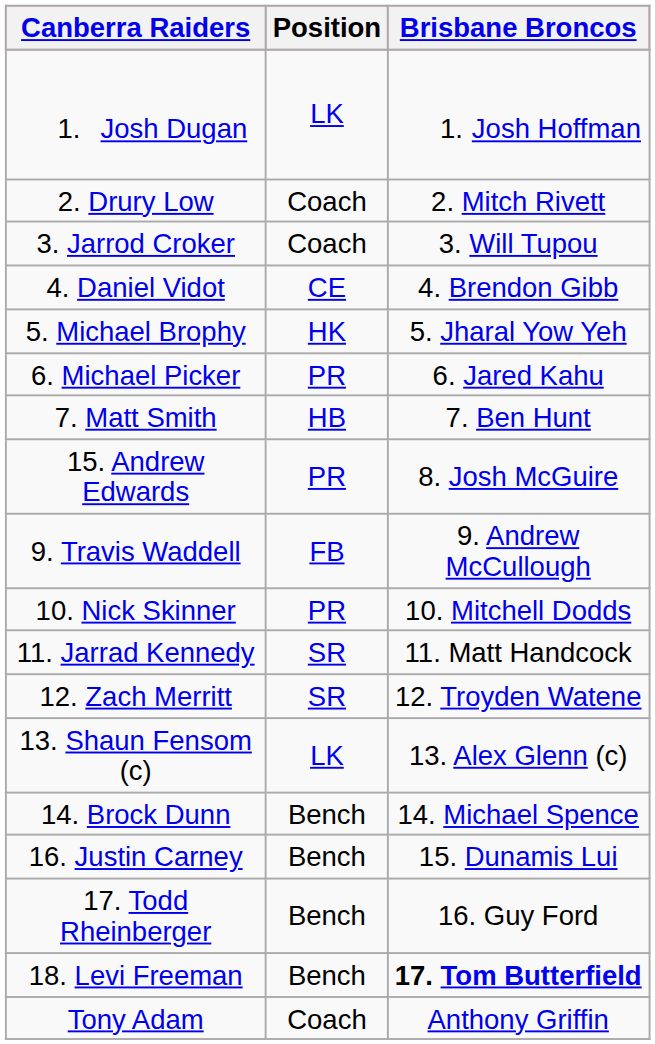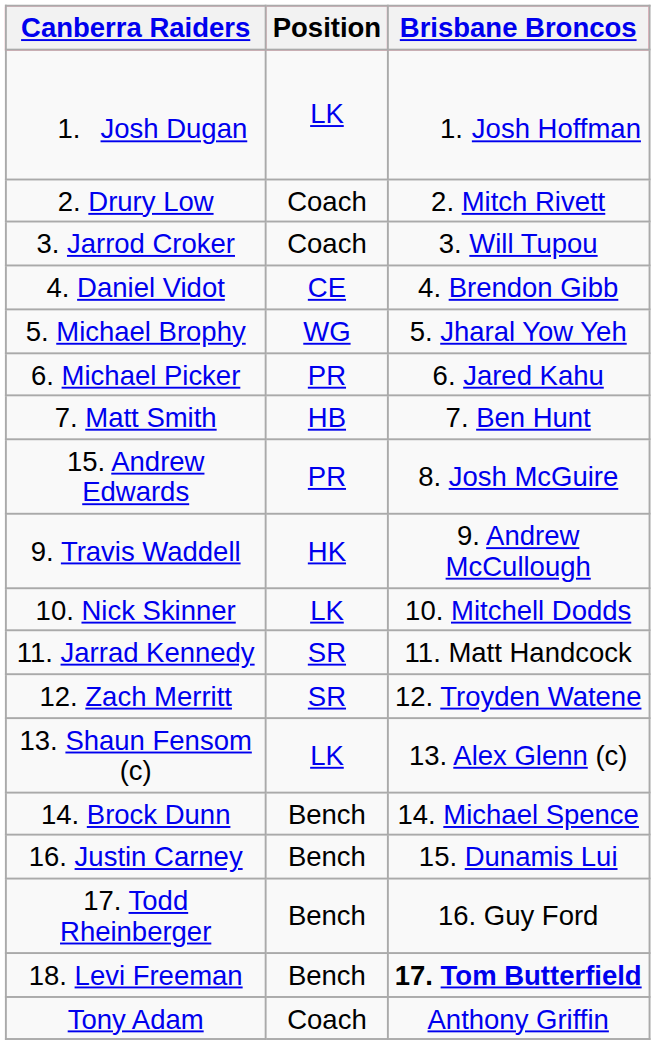(327, 331) HK -> (327, 331) WG
(327, 551) FB -> (327, 551) HK
(327, 609) PR -> (327, 609) LK
